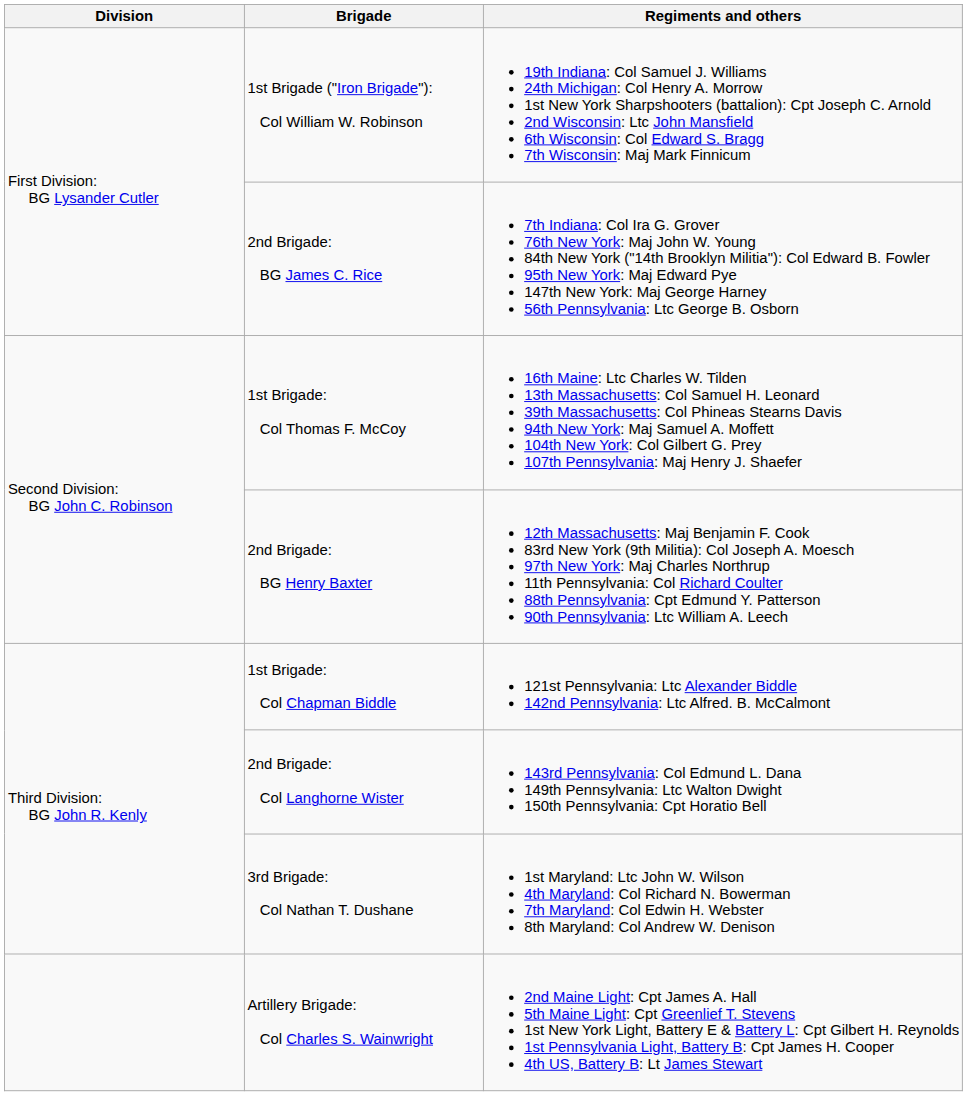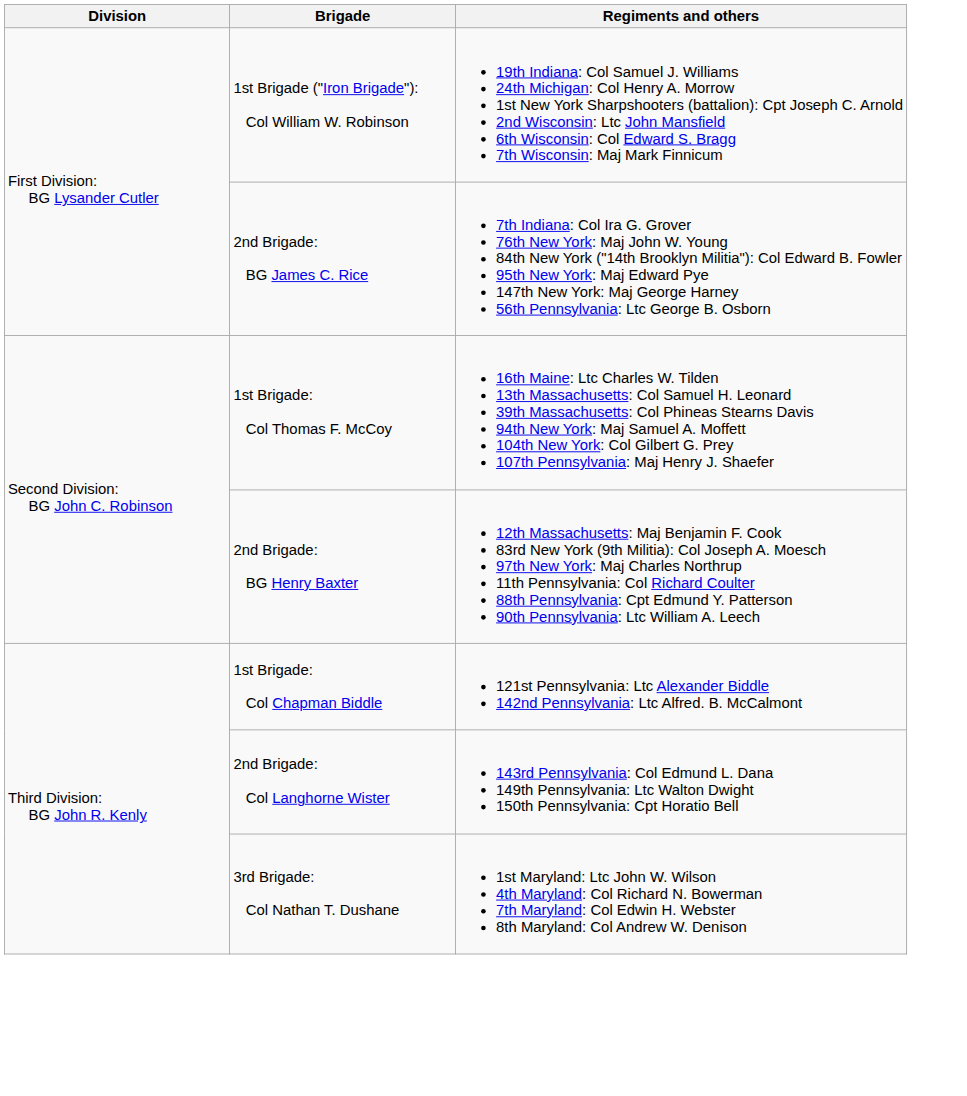- row: (340, 1022)
